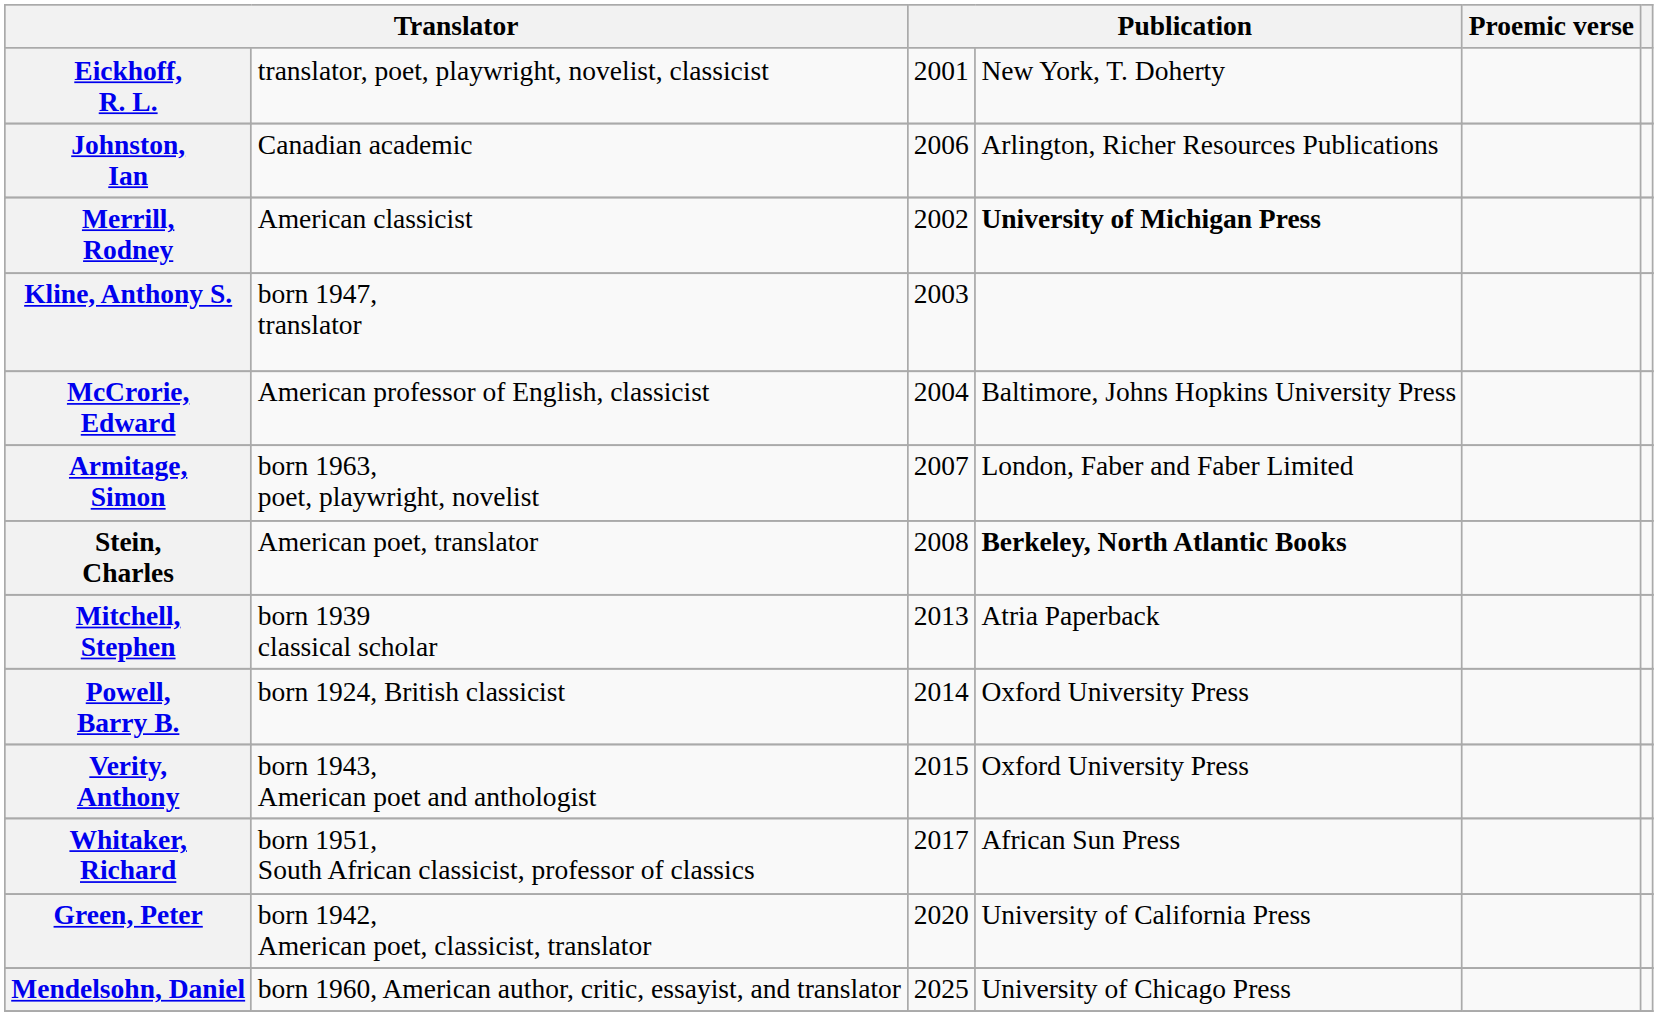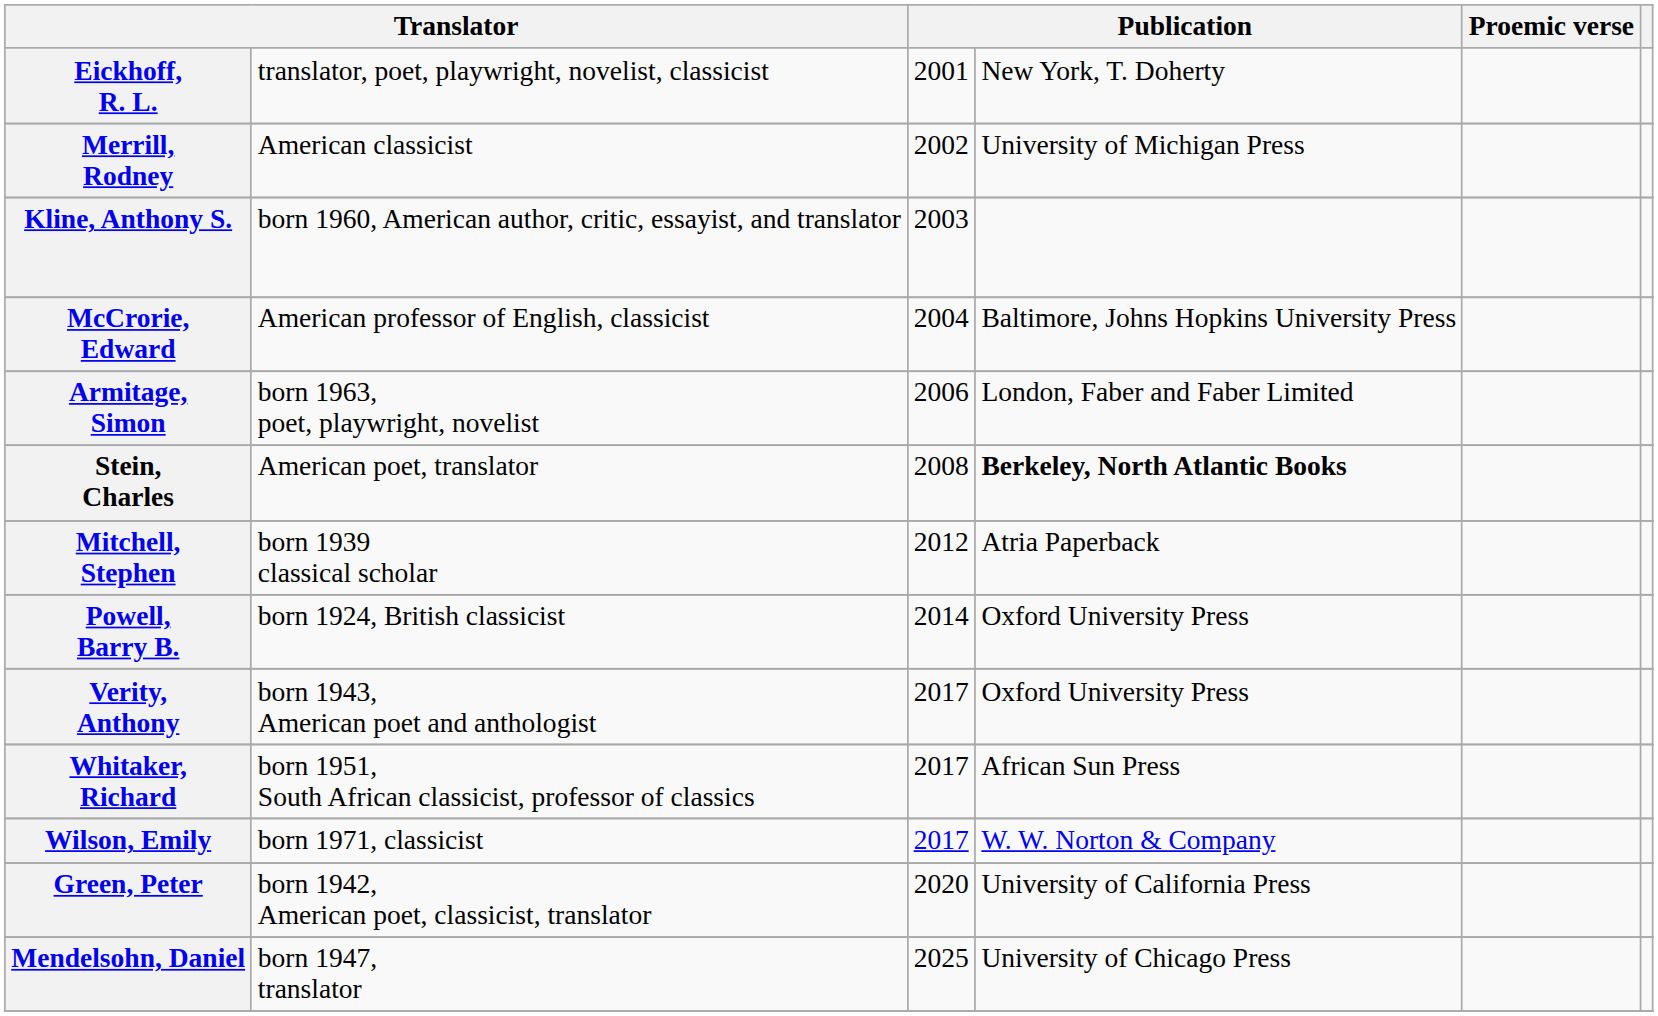- row: (128, 160)
(1151, 219) bold -> (1143, 144) normal
(317, 309) born 1947, translator -> (579, 219) born 1960, American author, critic, essayist, and translator
(941, 467) 2007 -> (941, 392) 2006
(941, 616) 2013 -> (941, 541) 2012
(941, 765) 2015 -> (941, 690) 2017
+ row: (128, 840)
(579, 989) born 1960, American author, critic, essayist, and translator -> (317, 973) born 1947, translator
